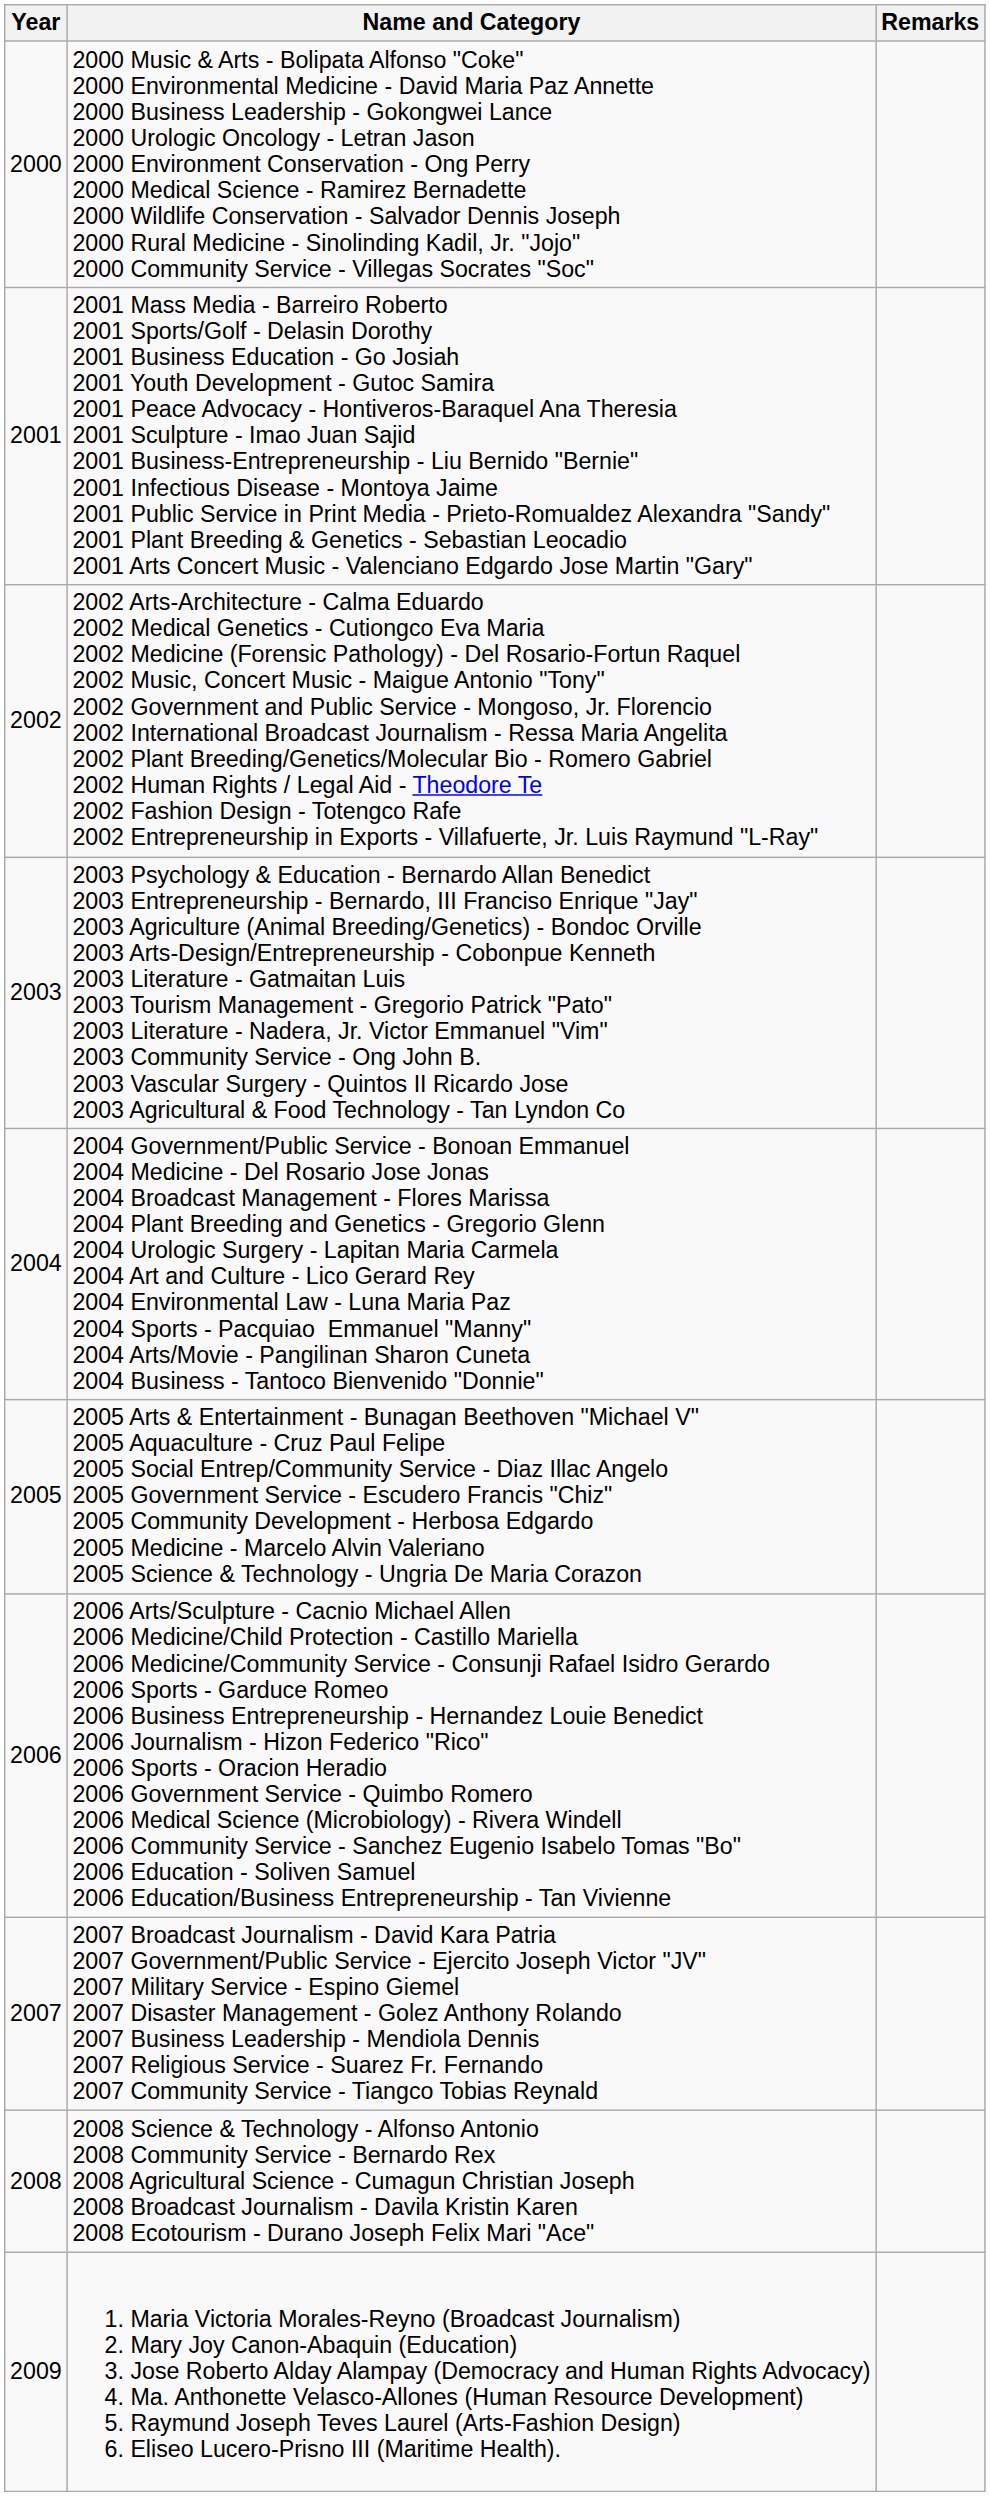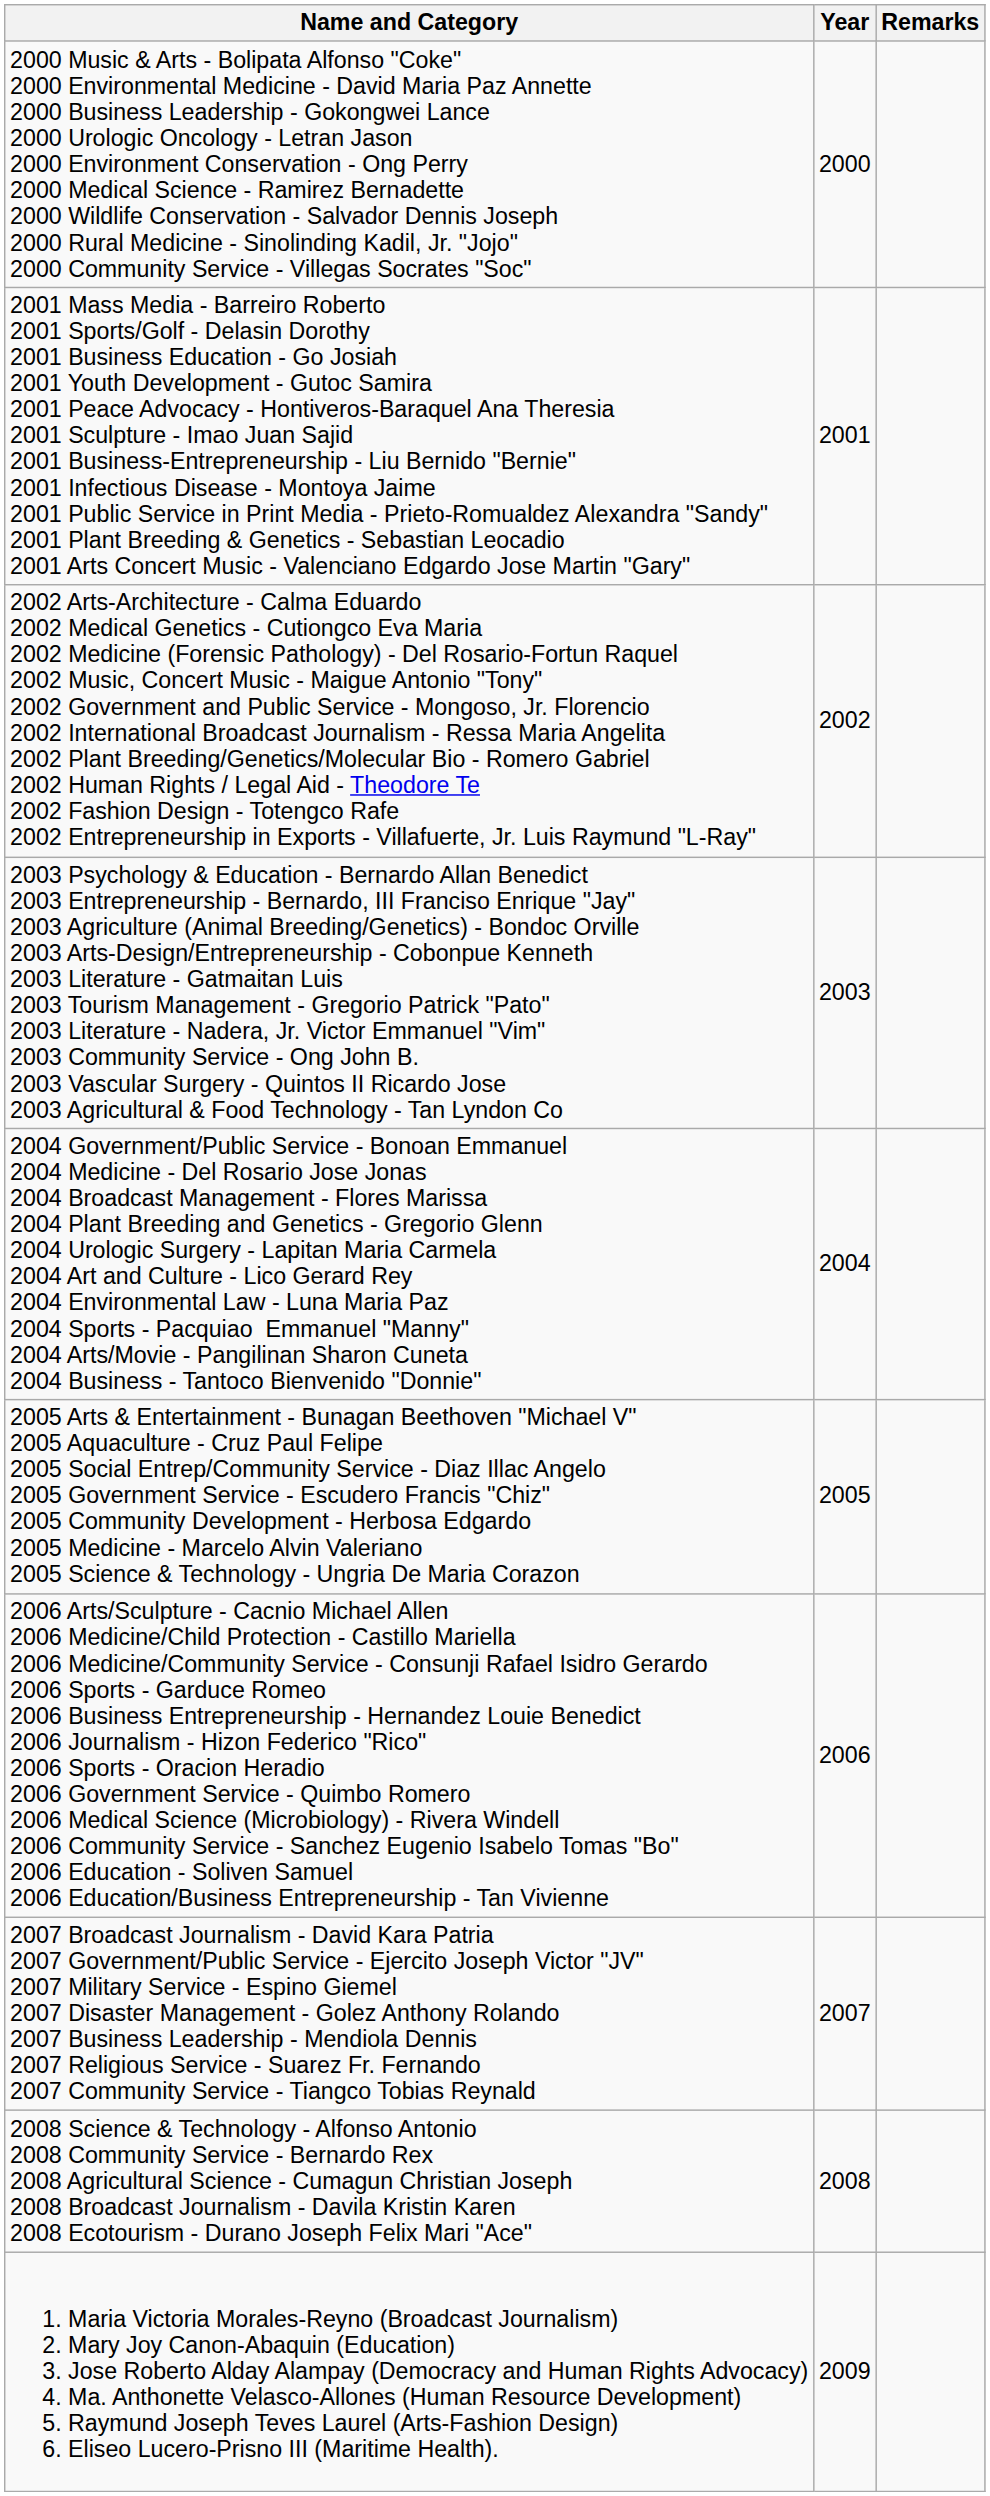columns swapped: (36, 22) <-> (471, 22)
